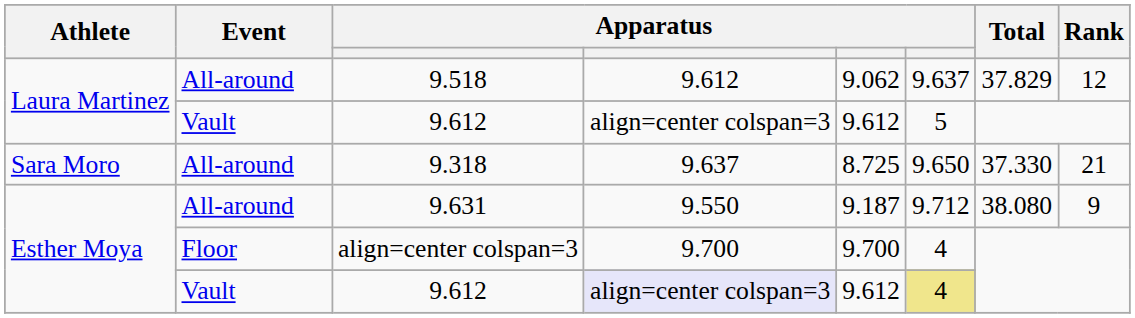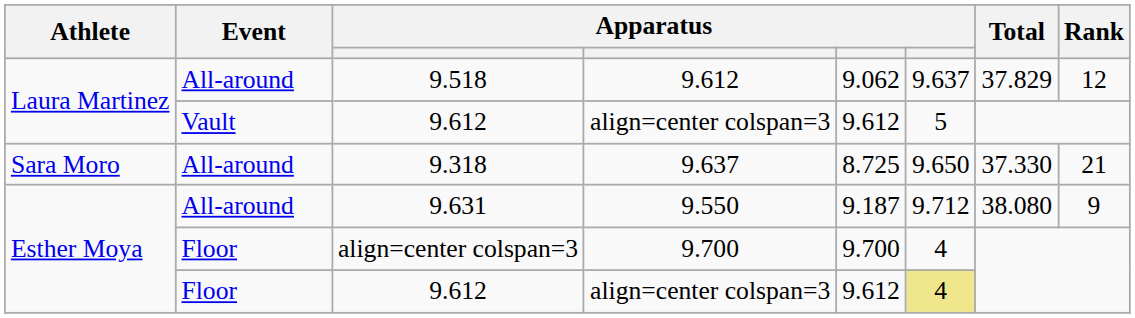(209, 291) Vault -> (209, 291) Floor
(710, 291) lavender background -> (710, 291) no background
